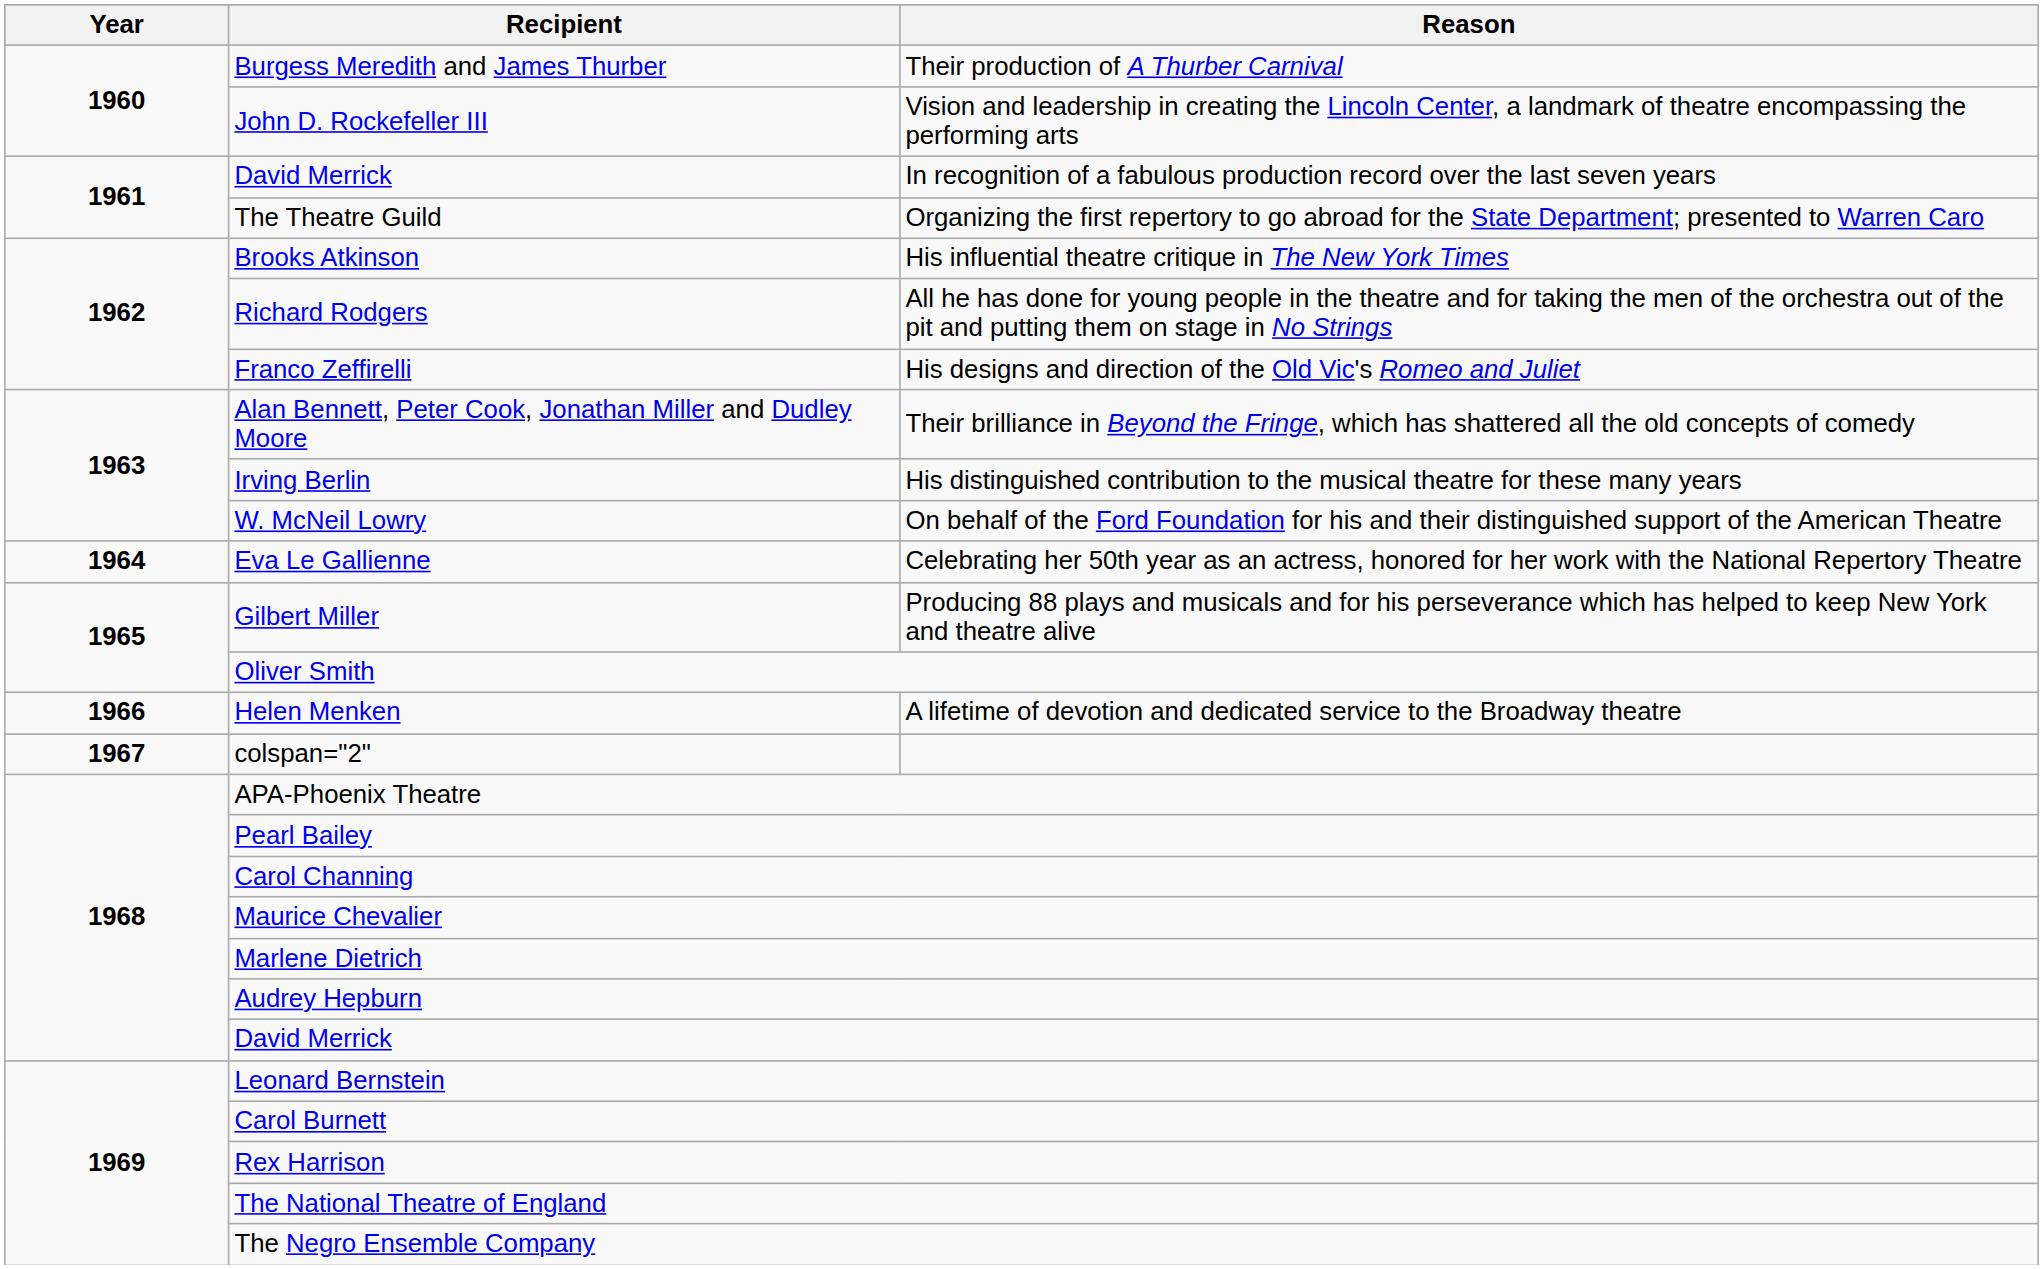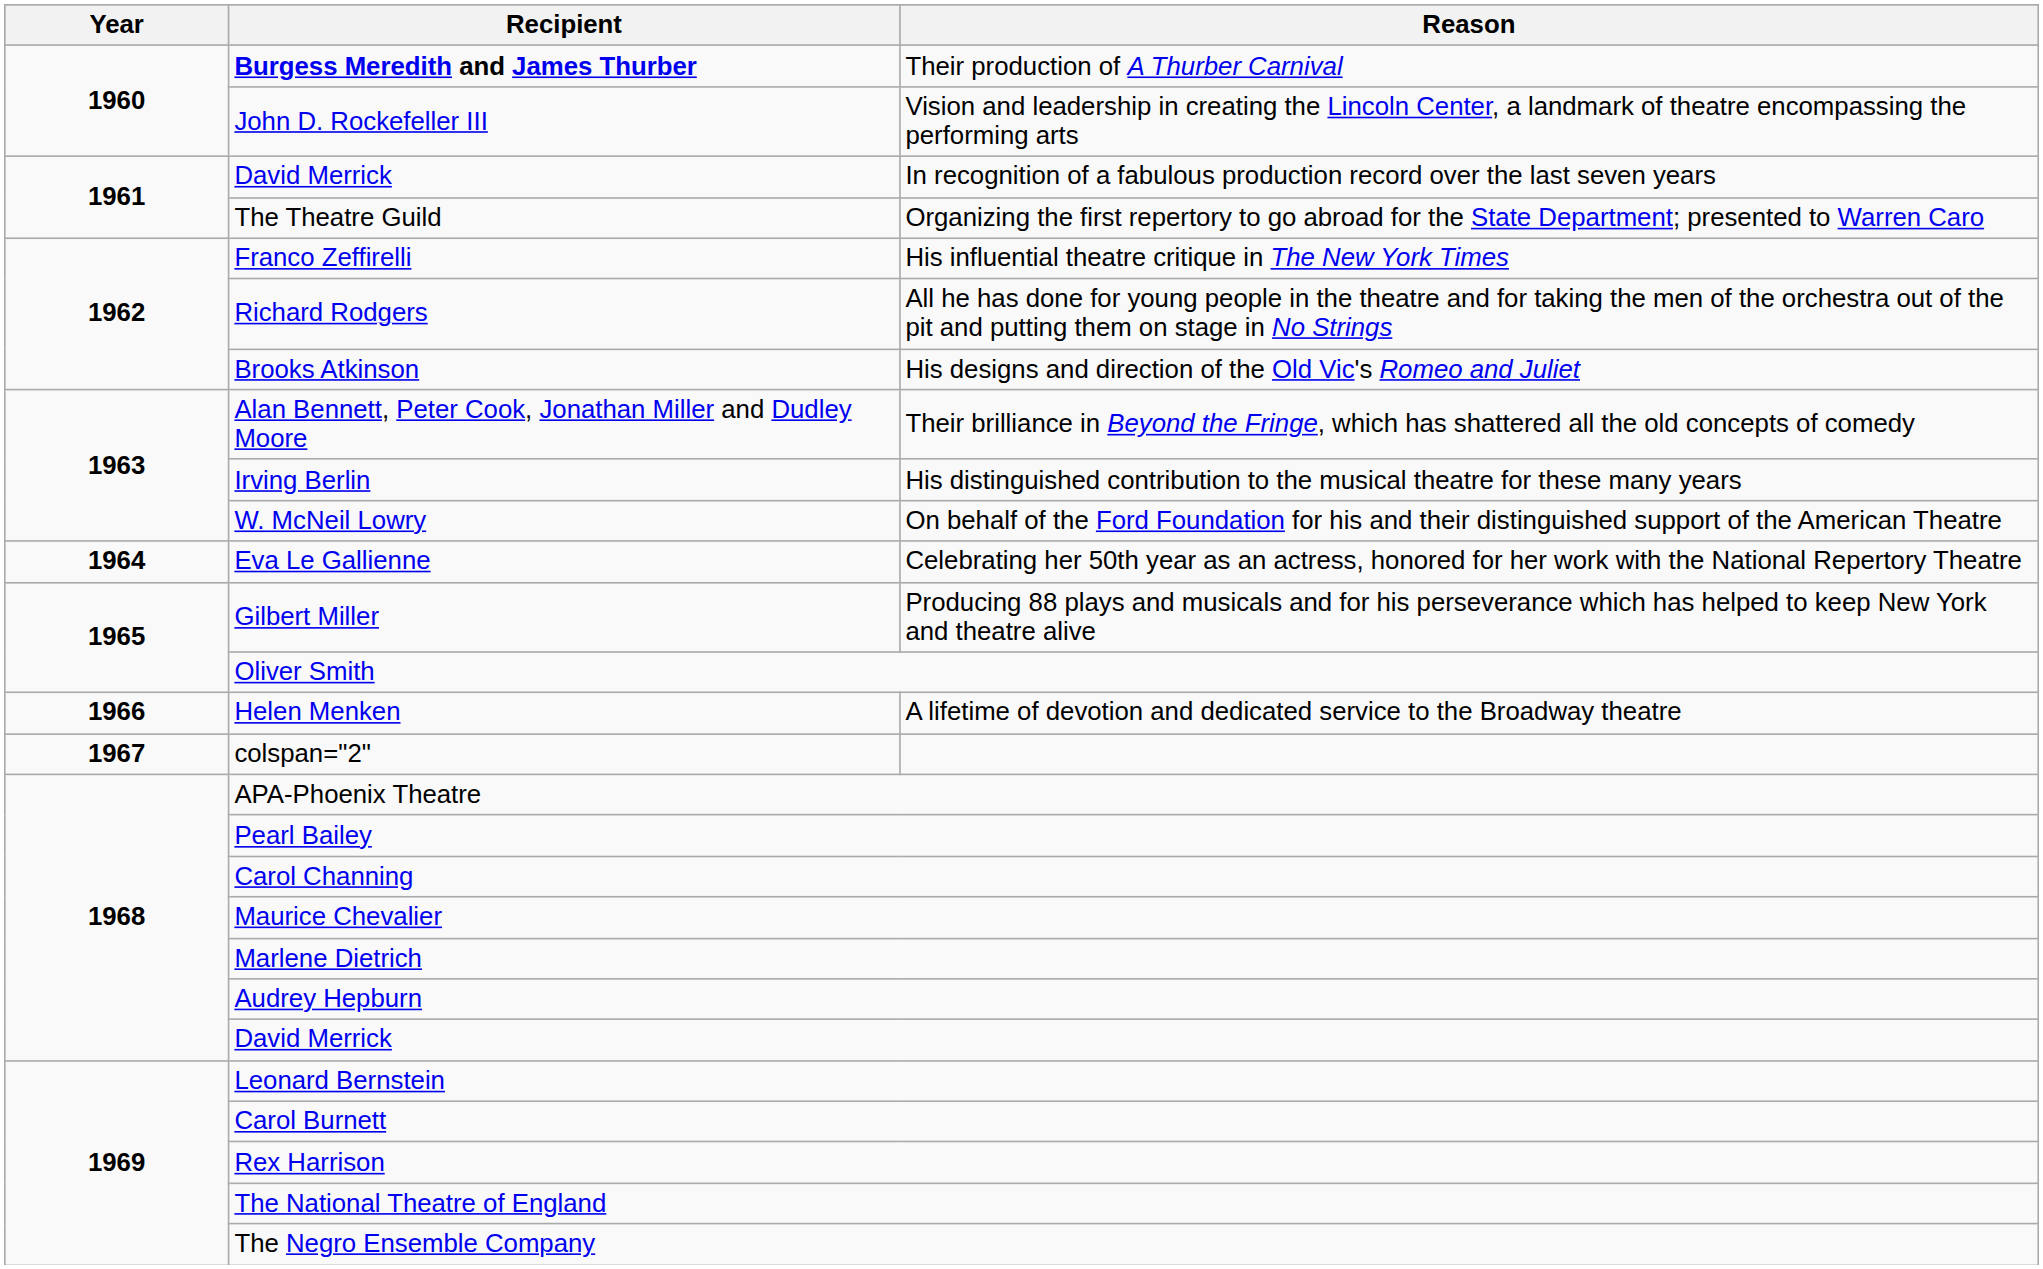(450, 65) normal -> (466, 65) bold
(327, 258) Brooks Atkinson -> (323, 258) Franco Zeffirelli
(323, 368) Franco Zeffirelli -> (327, 368) Brooks Atkinson
